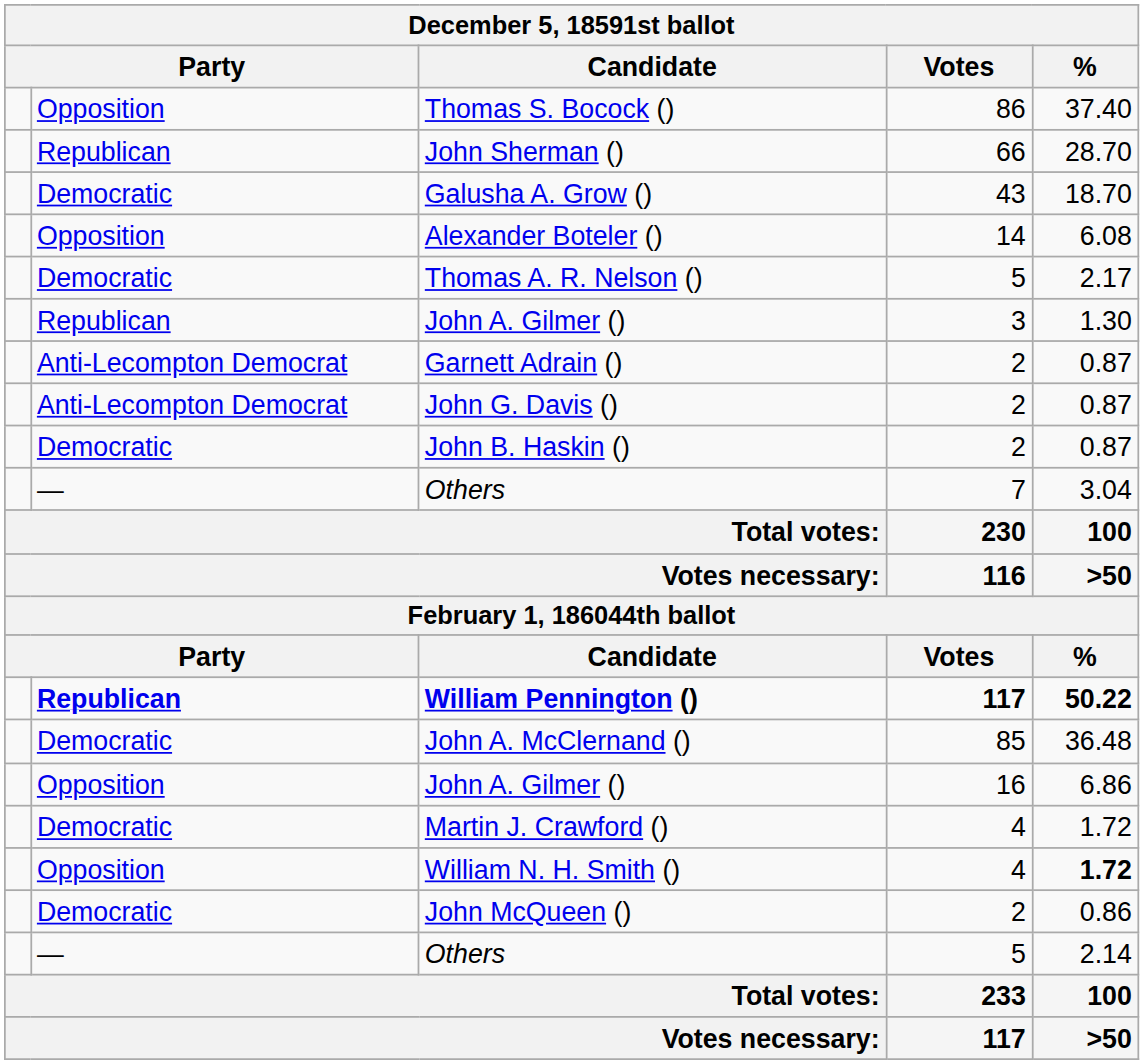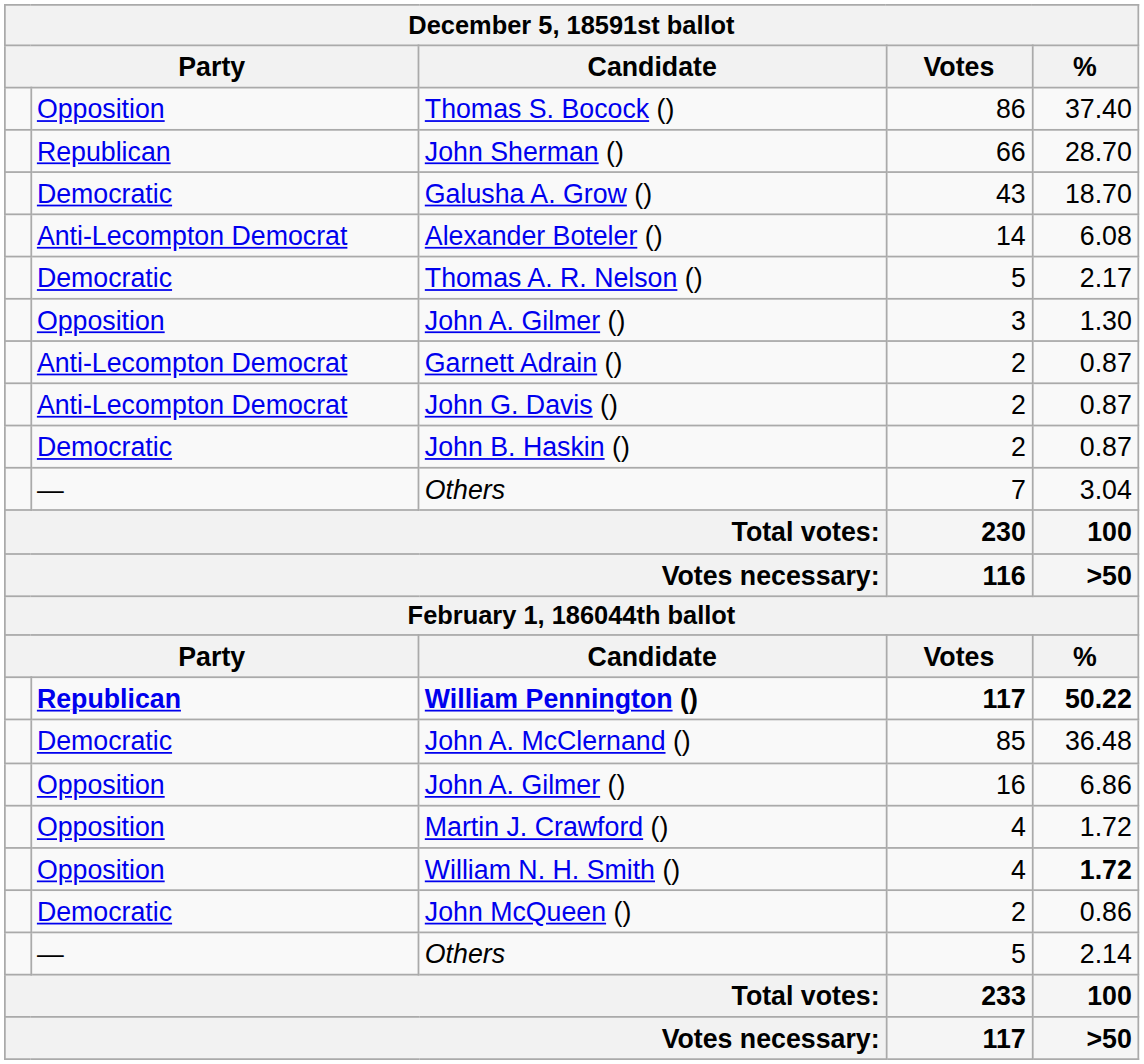(101, 236) Opposition -> (192, 236) Anti-Lecompton Democrat
(104, 320) Republican -> (101, 320) Opposition
(104, 826) Democratic -> (101, 826) Opposition
